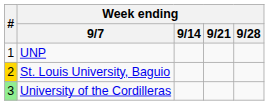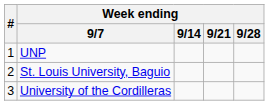(11, 71) gold background -> (11, 71) no background
(11, 91) lightgreen background -> (11, 91) no background
